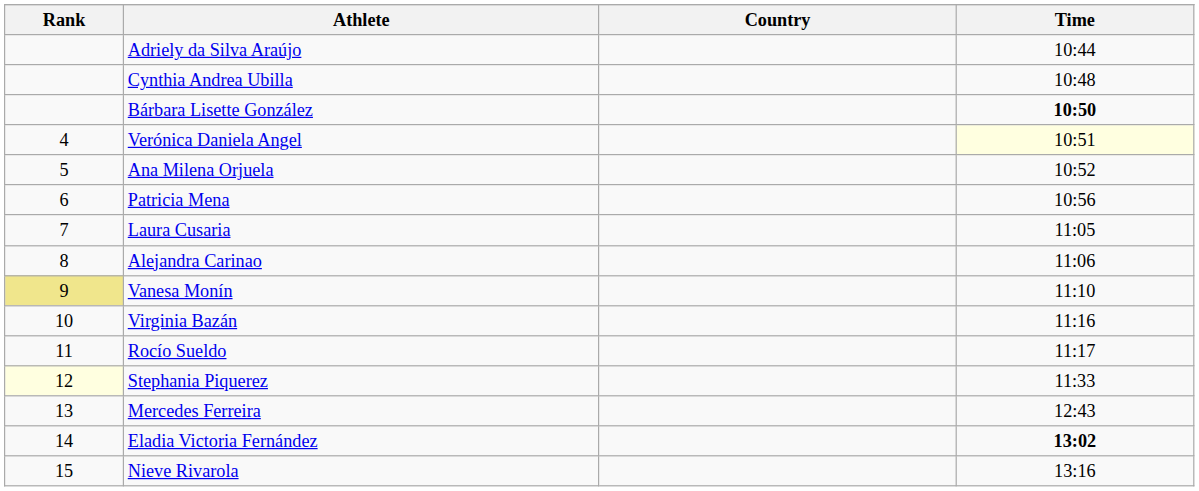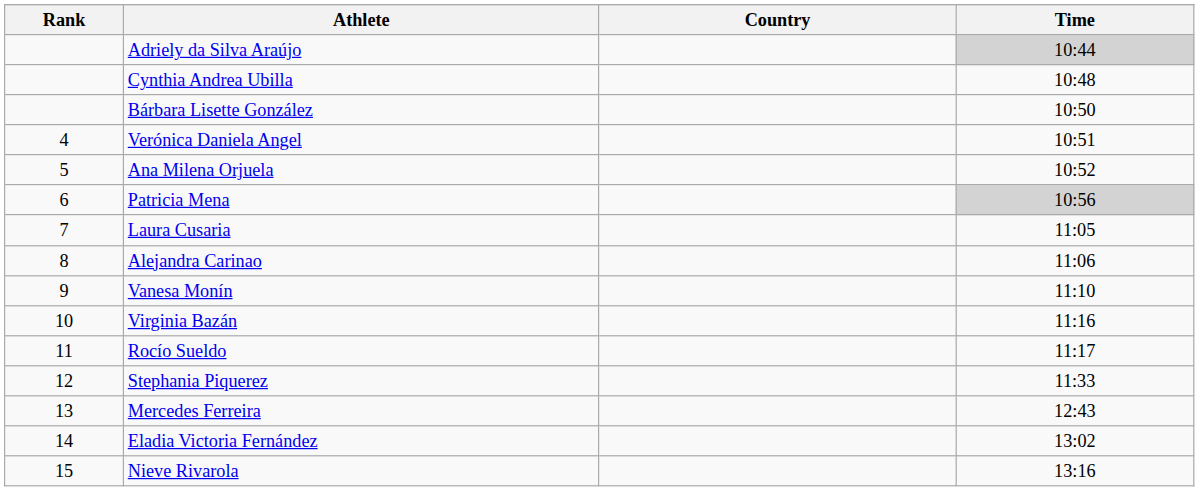(1075, 49) no background -> (1075, 49) lightgrey background
(1075, 109) bold -> (1075, 109) normal
(1075, 140) lightyellow background -> (1075, 140) no background
(1075, 200) no background -> (1075, 200) lightgrey background
(64, 290) khaki background -> (64, 290) no background
(64, 380) lightyellow background -> (64, 380) no background
(1075, 440) bold -> (1075, 440) normal
